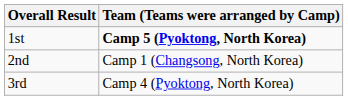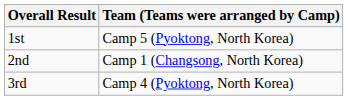(204, 38) bold -> (198, 38) normal
